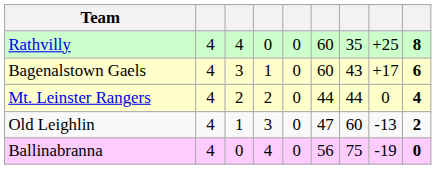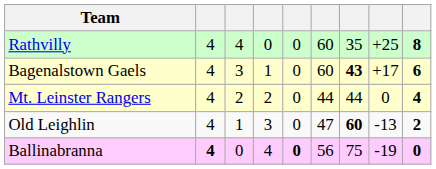(354, 71) normal -> (354, 71) bold
(354, 124) normal -> (354, 124) bold
(210, 151) normal -> (210, 151) bold
(297, 151) normal -> (297, 151) bold
